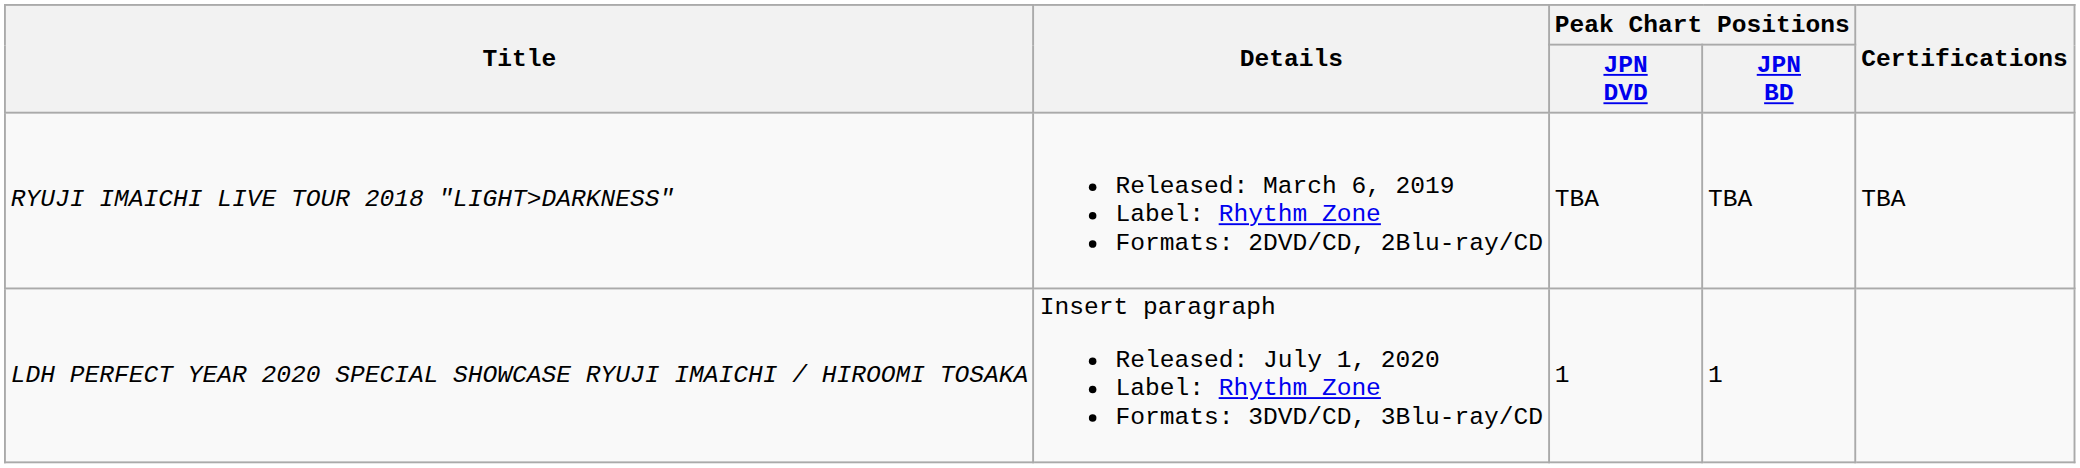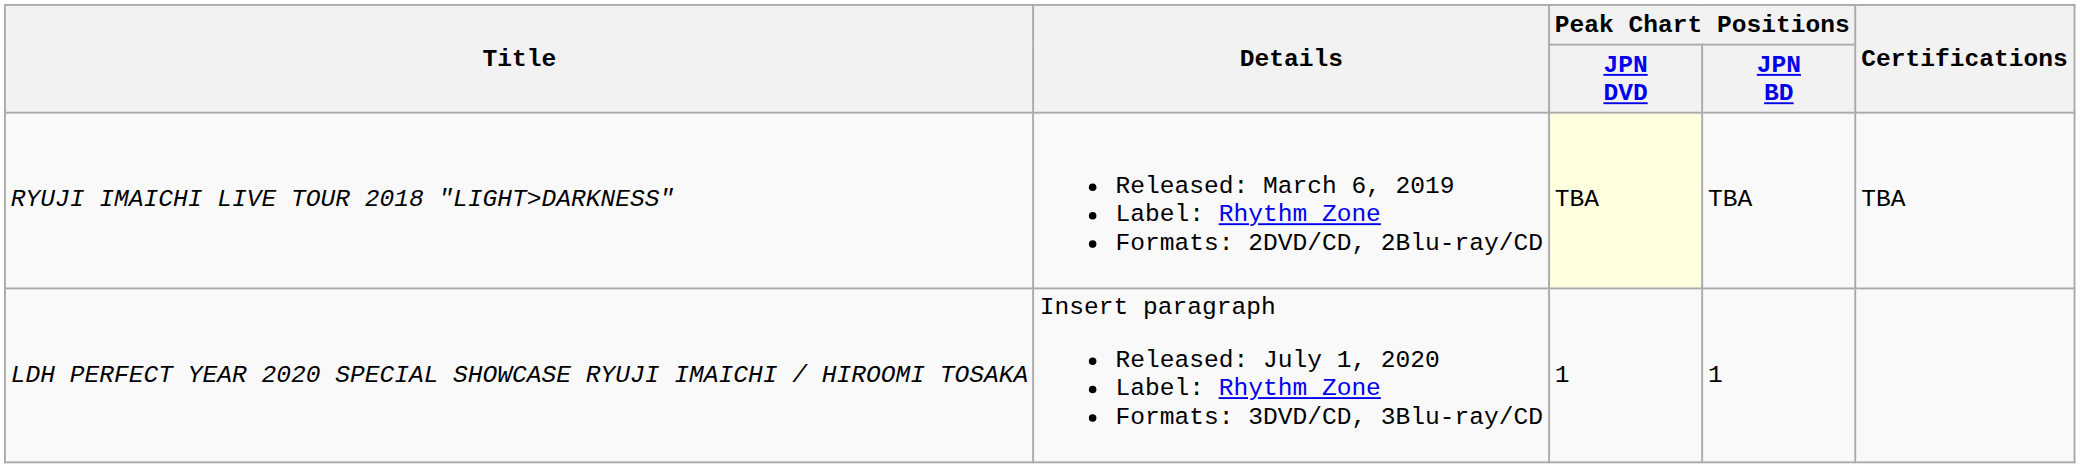(1577, 201) no background -> (1577, 201) lightyellow background
